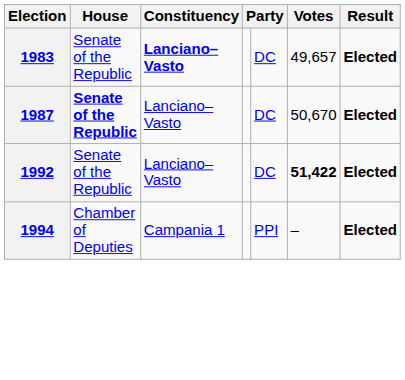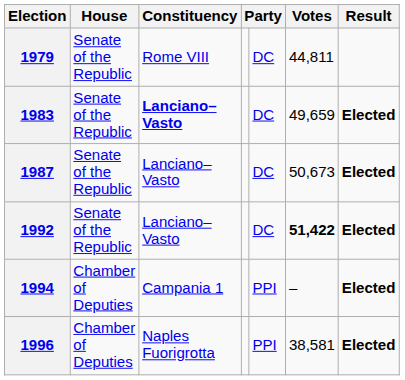+ row: (37, 57)
(314, 57) 49,657 -> (312, 114) 49,659
(105, 114) bold -> (103, 172) normal
(314, 114) 50,670 -> (312, 172) 50,673
+ row: (37, 345)
